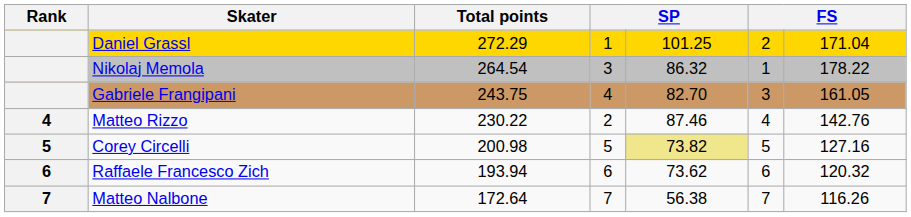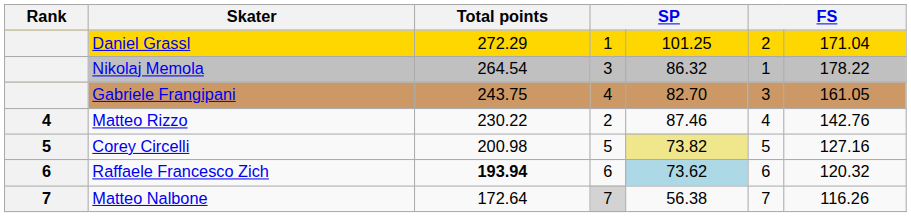(502, 172) normal -> (502, 172) bold
(687, 172) no background -> (687, 172) lightblue background
(608, 198) no background -> (608, 198) lightgrey background
